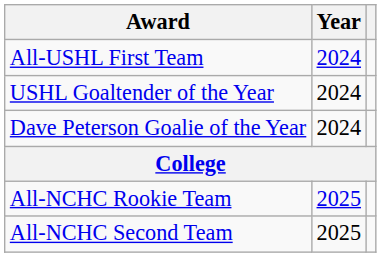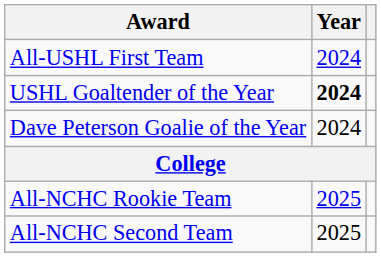(339, 92) normal -> (339, 92) bold
